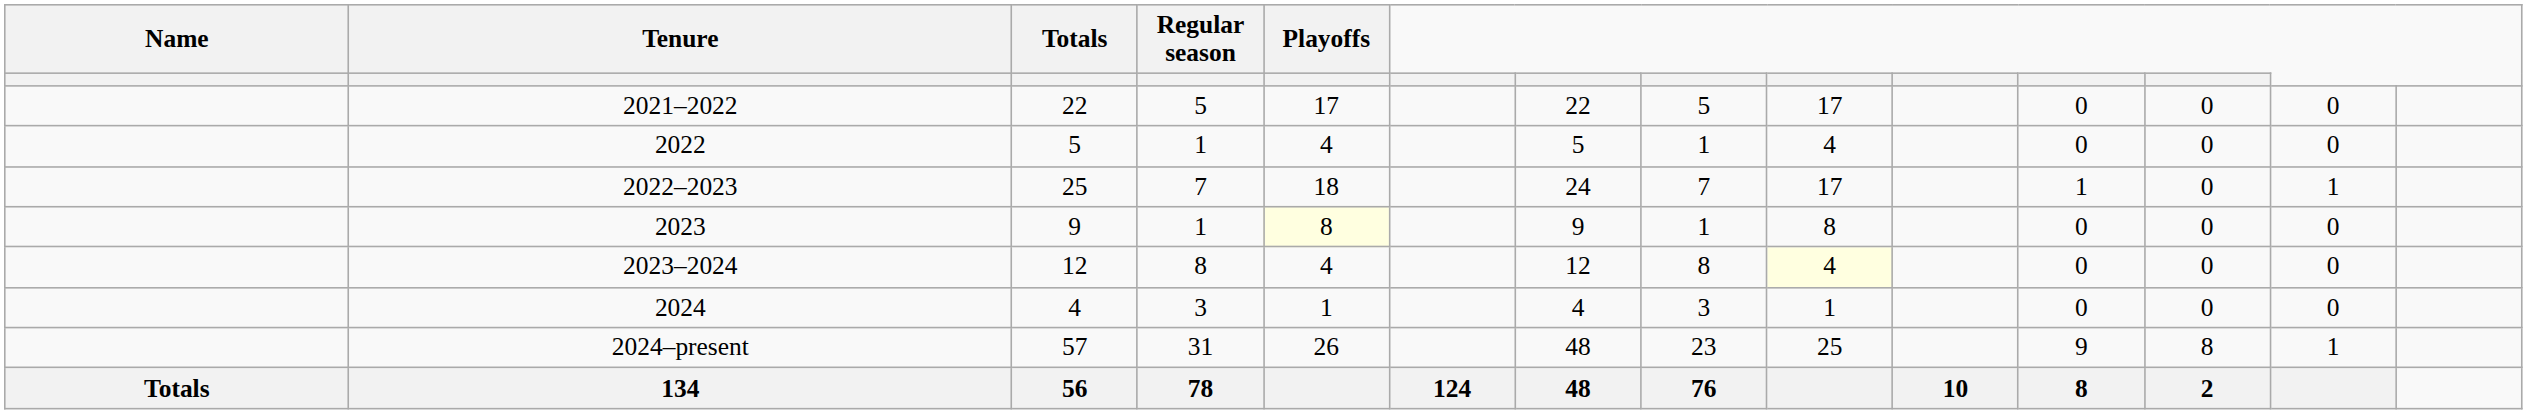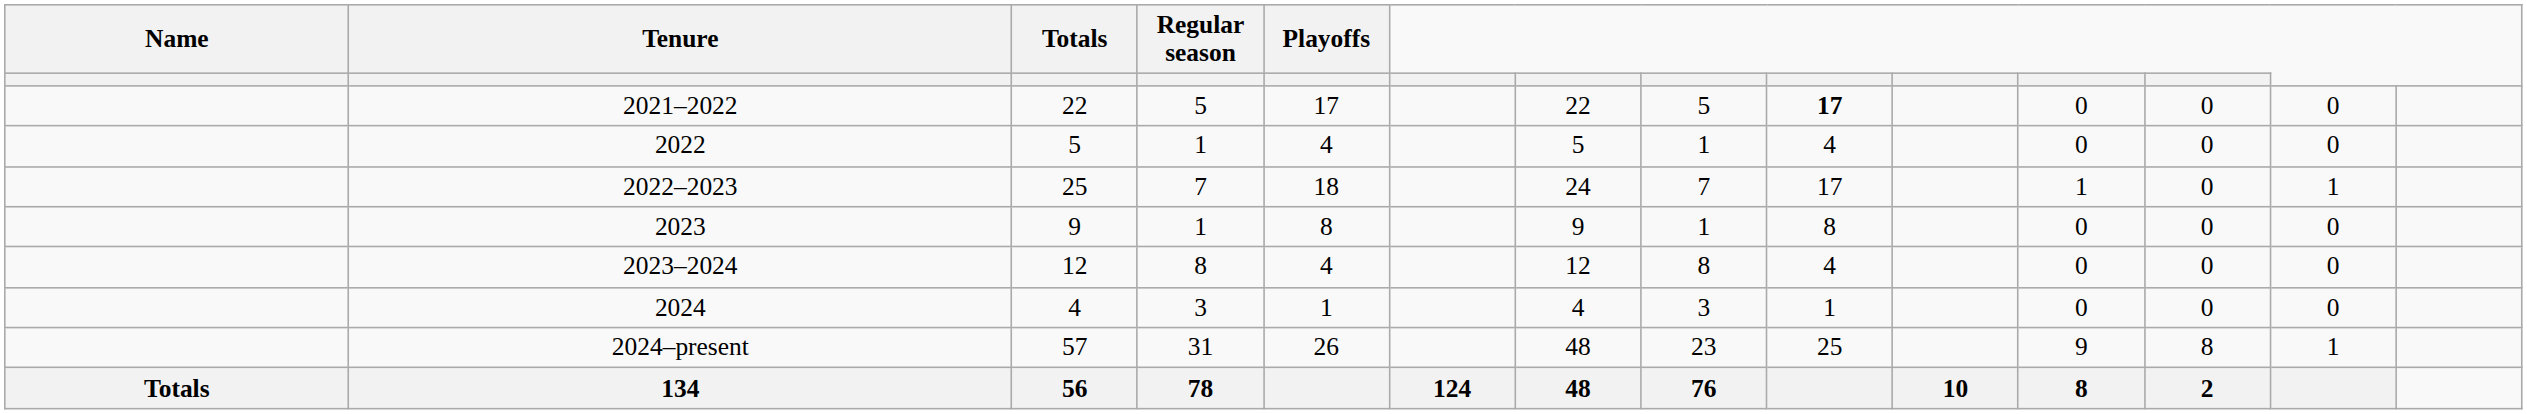(1830, 105) normal -> (1830, 105) bold
(1326, 226) lightyellow background -> (1326, 226) no background
(1830, 266) lightyellow background -> (1830, 266) no background
